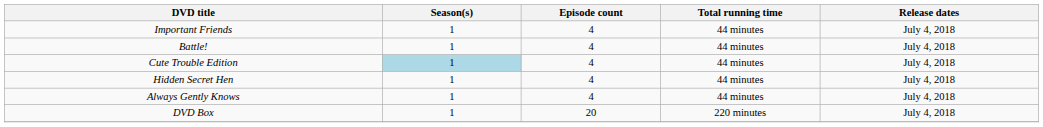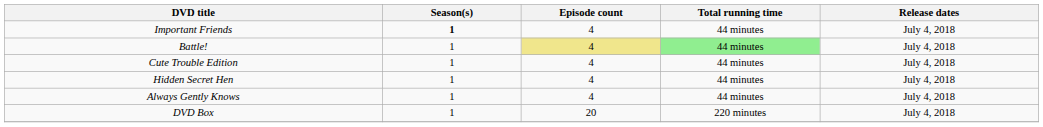(452, 29) normal -> (452, 29) bold
(591, 46) no background -> (591, 46) khaki background
(740, 46) no background -> (740, 46) lightgreen background
(452, 63) lightblue background -> (452, 63) no background
